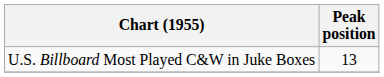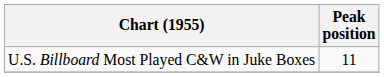(349, 59) 13 -> (349, 59) 11
